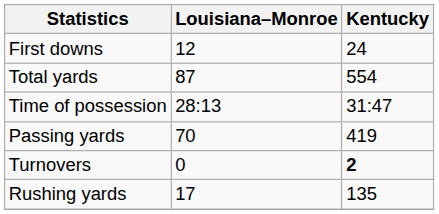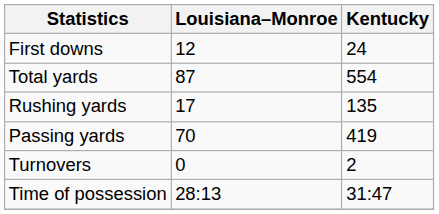rows swapped: (68, 194) <-> (88, 106)
(351, 164) bold -> (351, 164) normal
